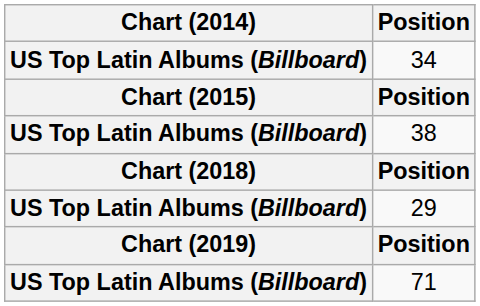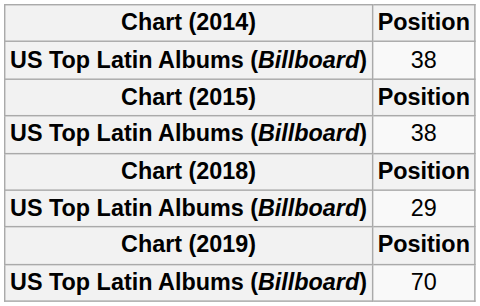(424, 60) 34 -> (424, 60) 38
(424, 282) 71 -> (424, 282) 70
